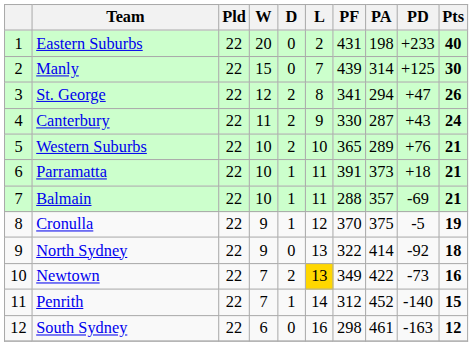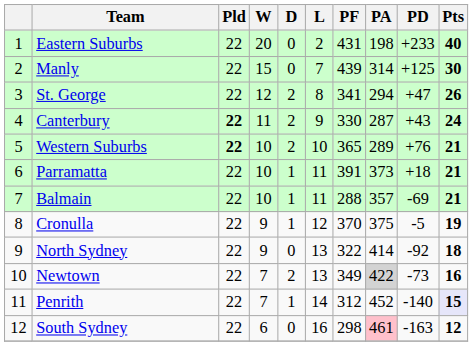(234, 120) normal -> (234, 120) bold
(234, 146) normal -> (234, 146) bold
(319, 276) gold background -> (319, 276) no background
(381, 276) no background -> (381, 276) lightgrey background
(453, 302) no background -> (453, 302) lavender background
(381, 328) no background -> (381, 328) pink background
